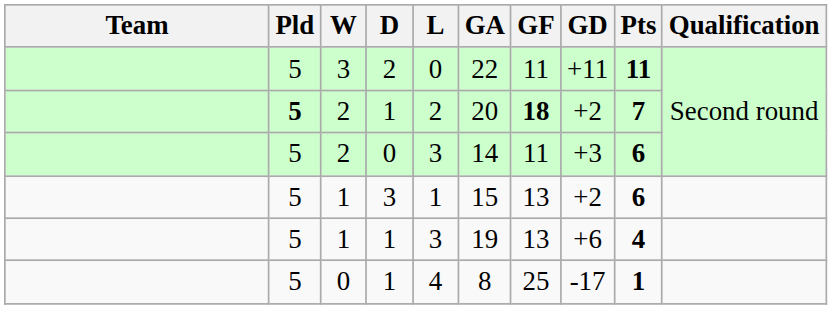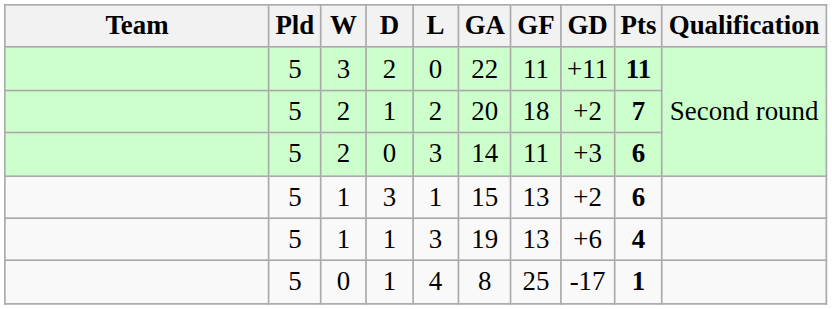(295, 111) bold -> (295, 111) normal
(536, 111) bold -> (536, 111) normal
